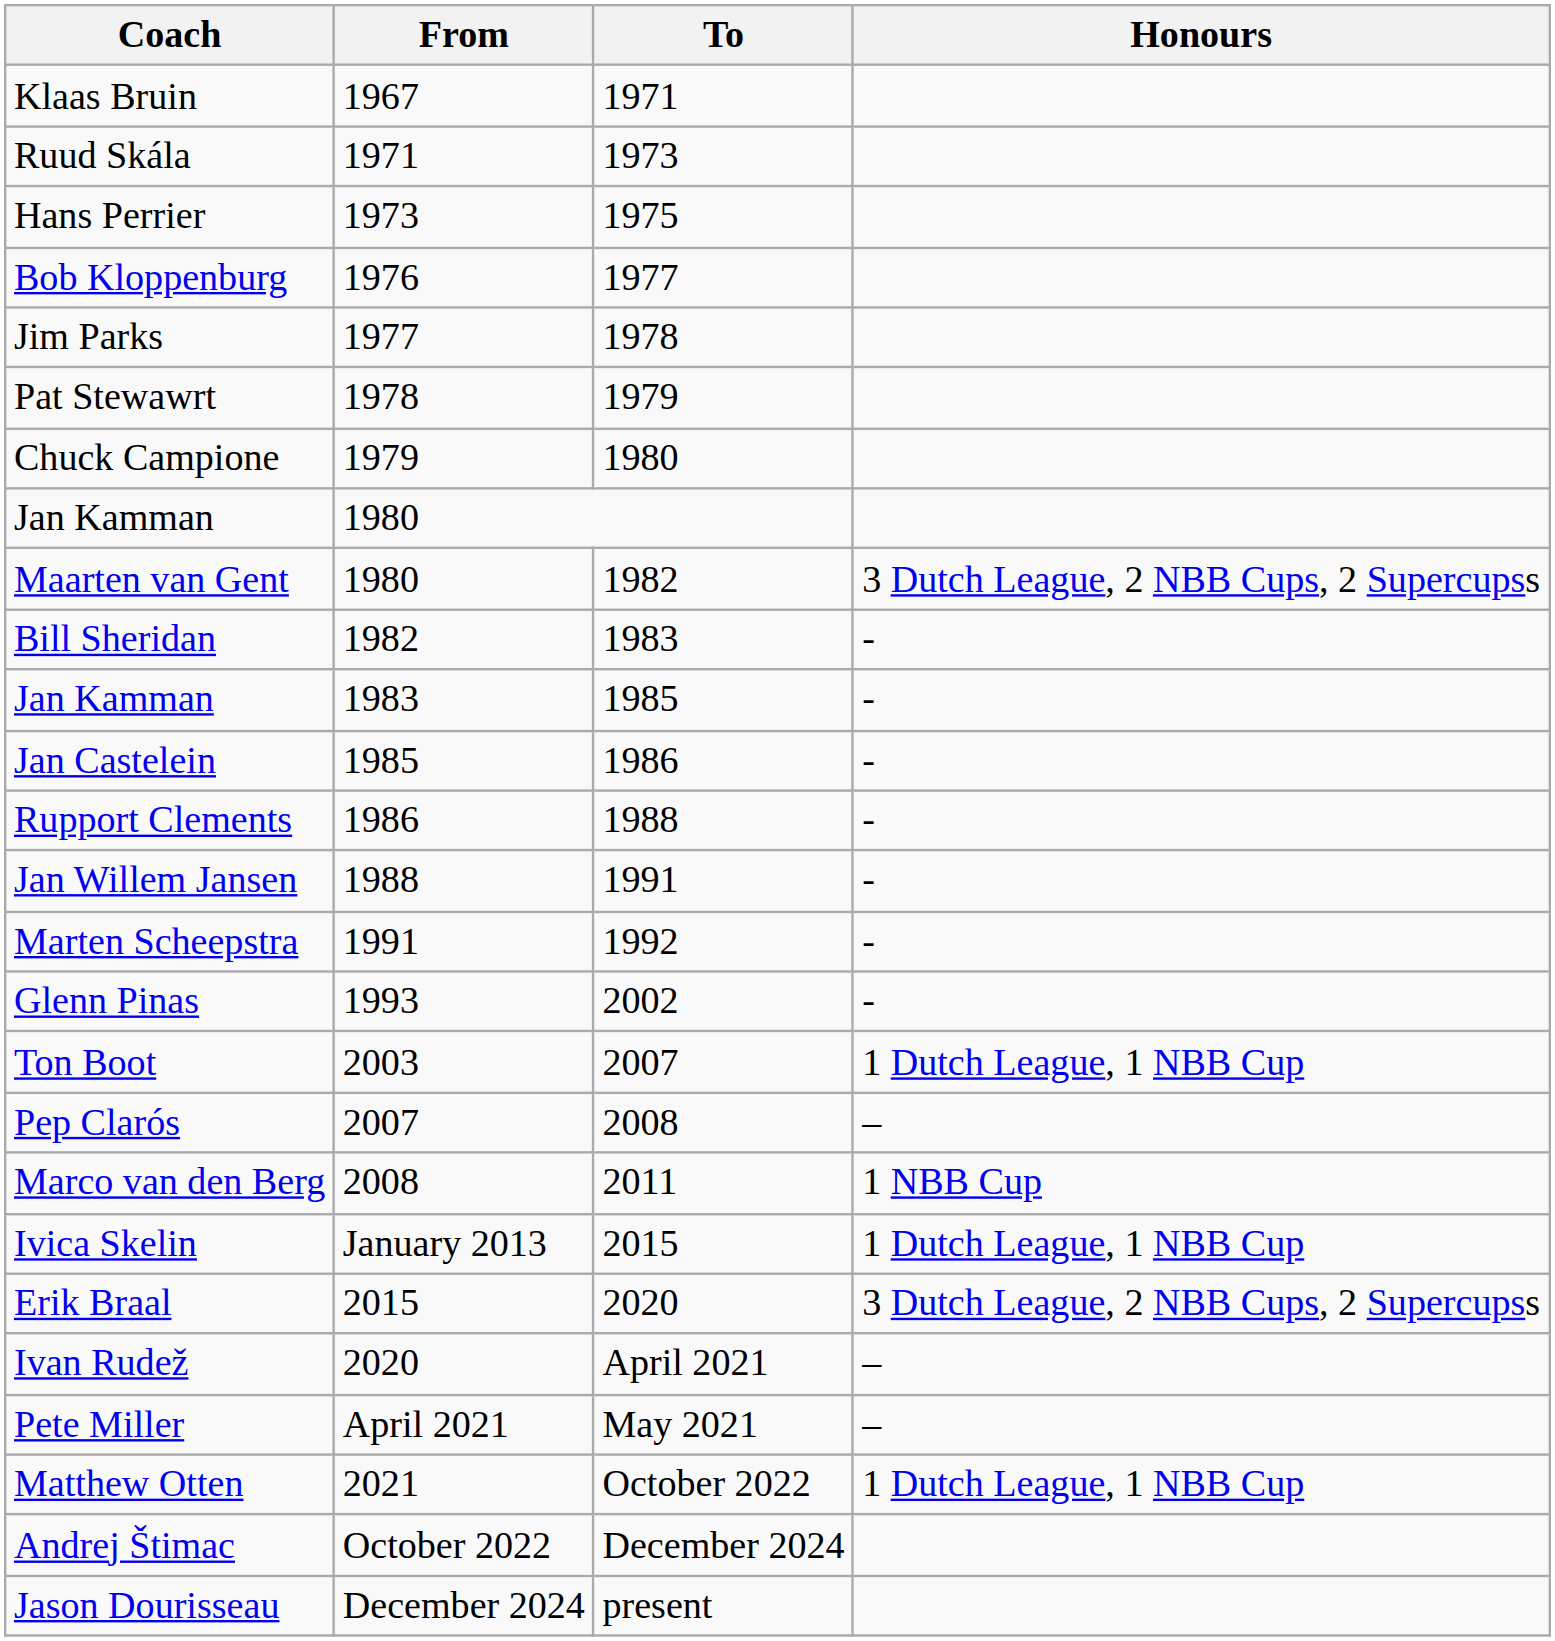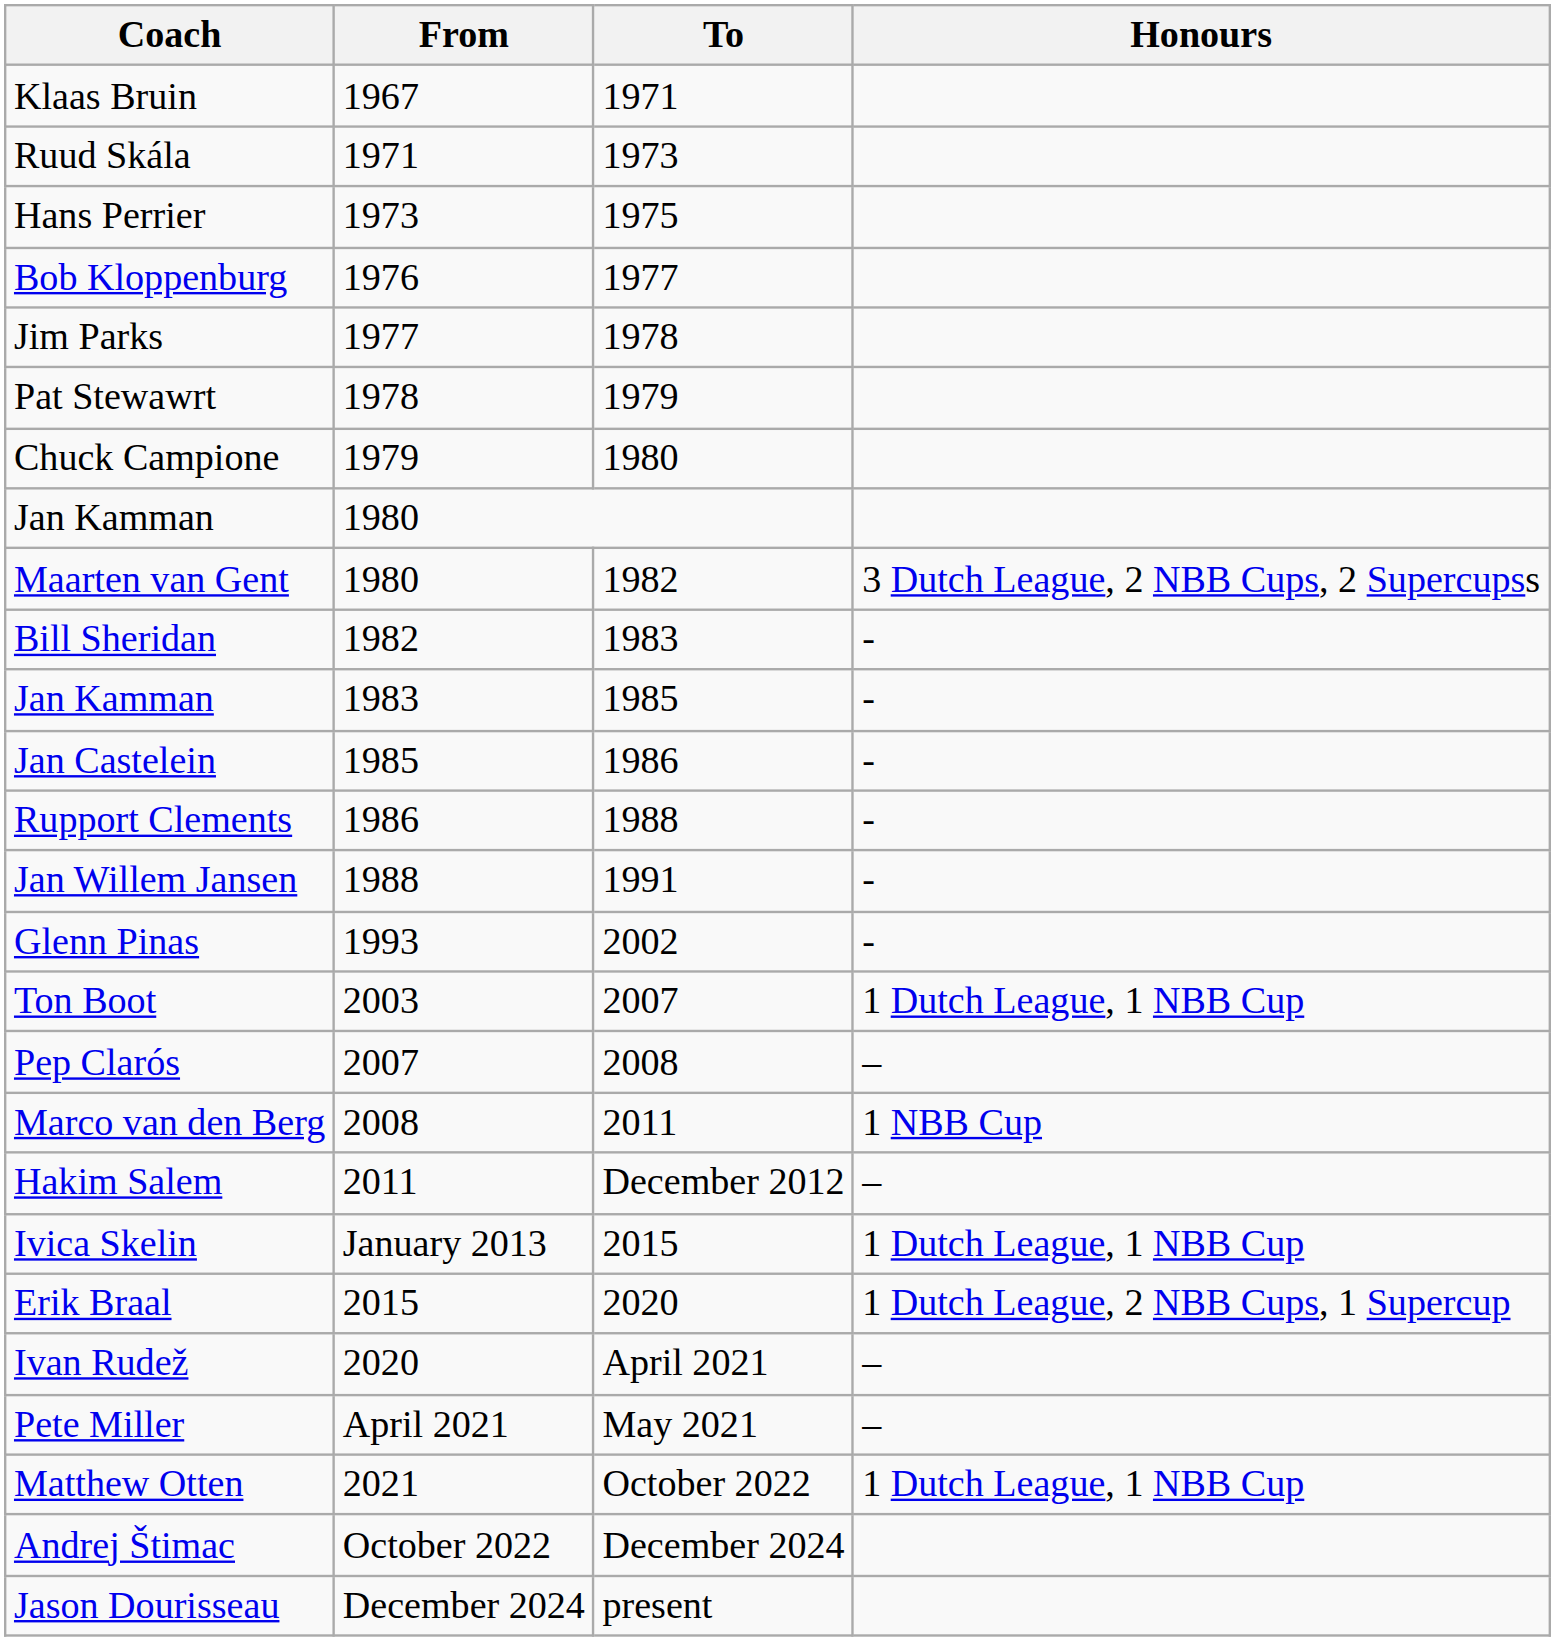- row: (156, 940)
+ row: (118, 1182)
(1201, 1302) 3 Dutch League, 2 NBB Cups, 2 Supercupss -> (1186, 1302) 1 Dutch League, 2 NBB Cups, 1 Supercup
